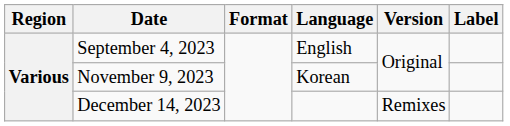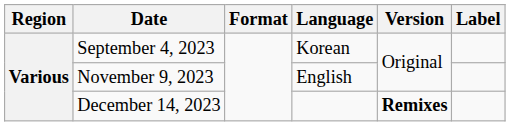(324, 47) English -> (323, 47) Korean
(323, 76) Korean -> (324, 76) English
(414, 105) normal -> (415, 105) bold
